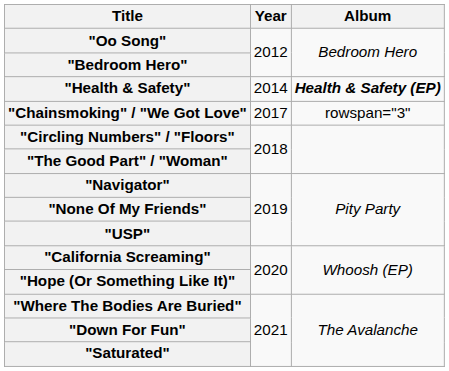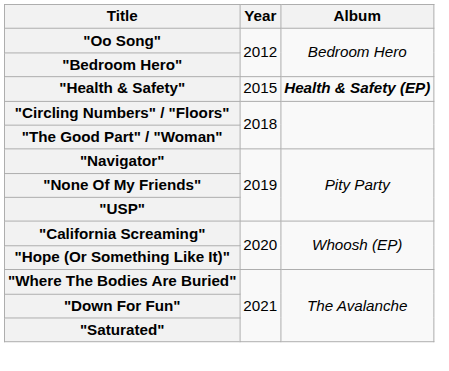(271, 88) 2014 -> (260, 88) 2015
- row: (127, 112)
